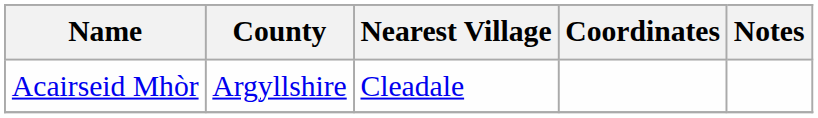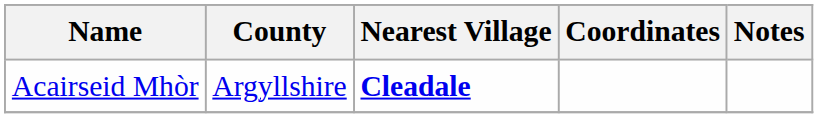(412, 84) normal -> (416, 84) bold
